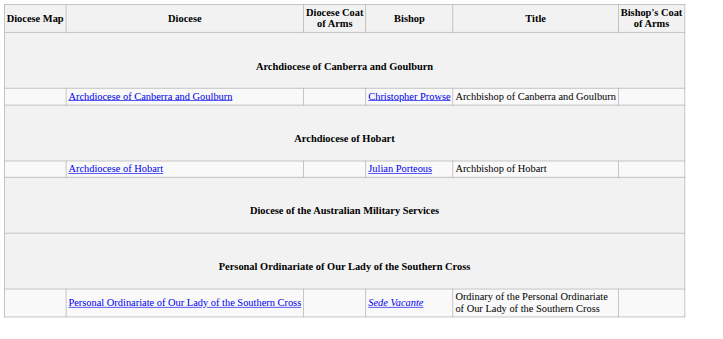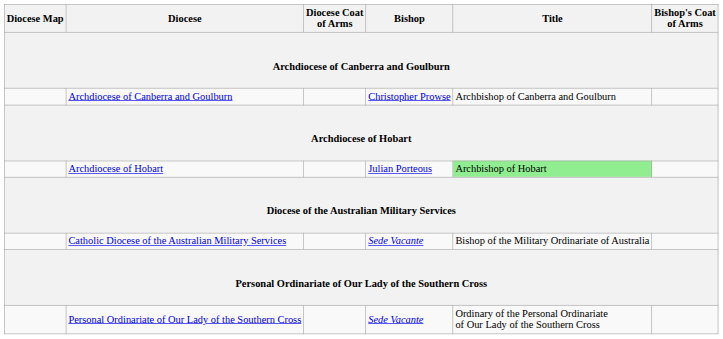(501, 169) no background -> (501, 169) lightgreen background
+ row: (177, 241)
